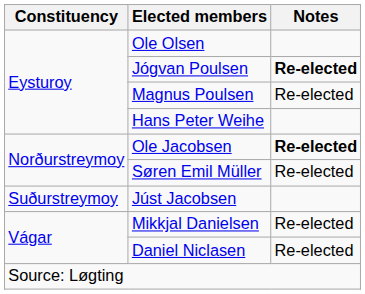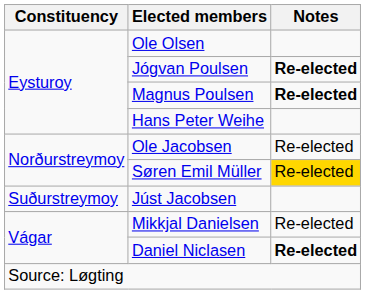(314, 95) normal -> (316, 95) bold
(316, 146) bold -> (314, 146) normal
(314, 172) no background -> (314, 172) gold background
(314, 250) normal -> (316, 250) bold
